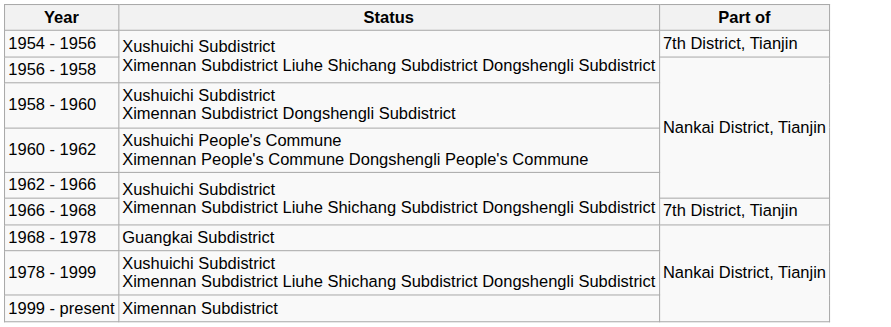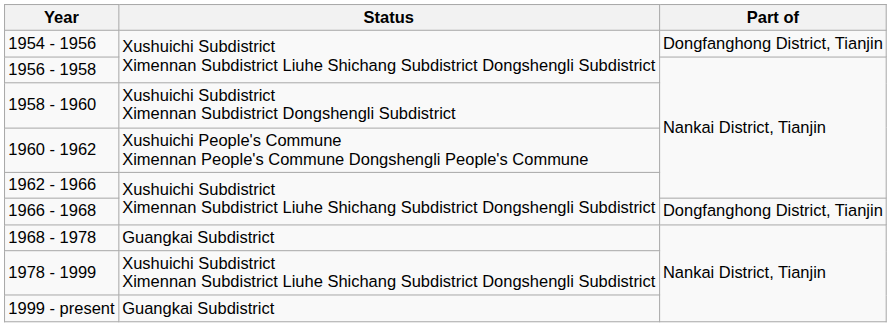(730, 43) 7th District, Tianjin -> (773, 43) Dongfanghong District, Tianjin
(730, 211) 7th District, Tianjin -> (773, 211) Dongfanghong District, Tianjin
(200, 308) Ximennan Subdistrict -> (198, 308) Guangkai Subdistrict
